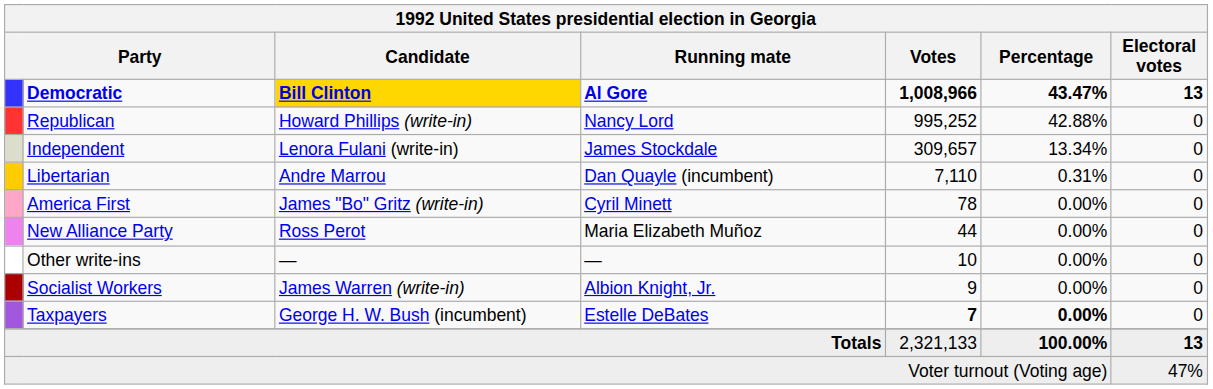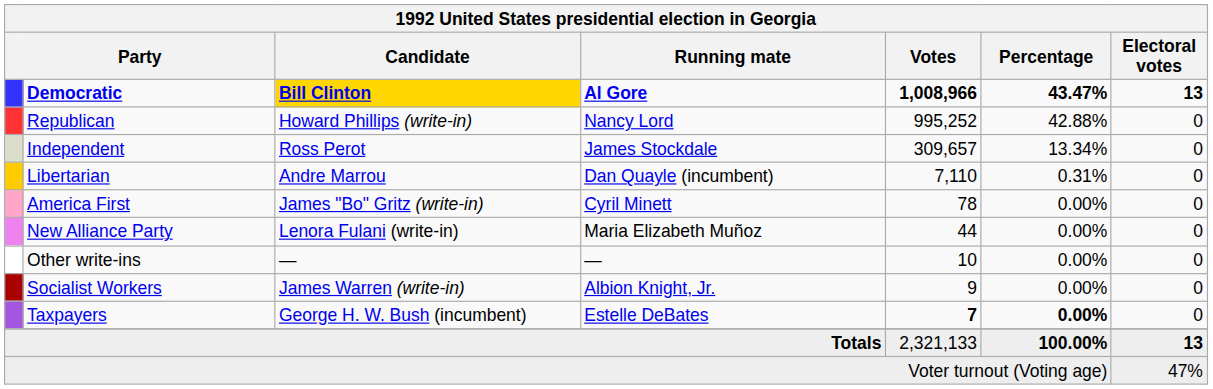(369, 149) Lenora Fulani (write-in) -> (322, 149) Ross Perot
(322, 232) Ross Perot -> (369, 232) Lenora Fulani (write-in)
